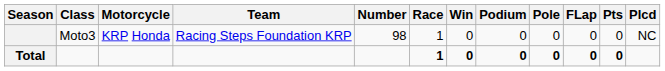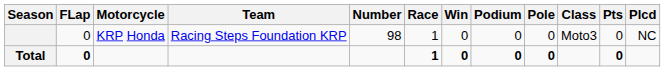columns swapped: (77, 14) <-> (581, 14)
